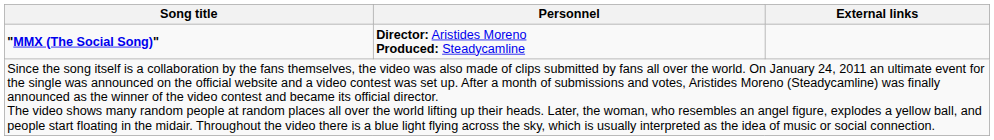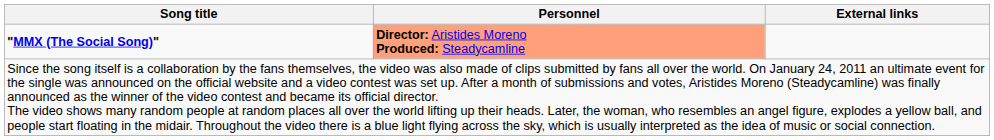(451, 41) no background -> (451, 41) lightsalmon background
